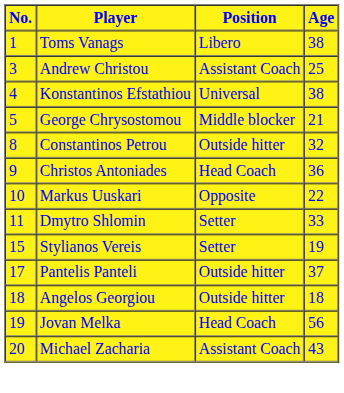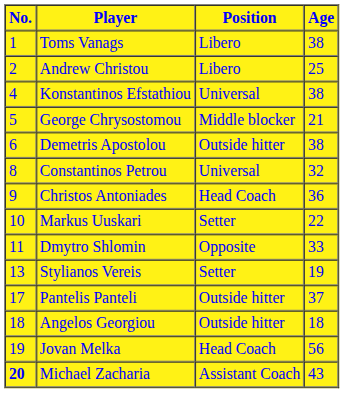(13, 68) 3 -> (13, 68) 2
(250, 68) Assistant Coach -> (220, 68) Libero
+ row: (103, 145)
(242, 145) Outside hitter -> (229, 170) Universal
(227, 196) Opposite -> (217, 221) Setter
(217, 221) Setter -> (227, 247) Opposite
(17, 247) 15 -> (17, 272) 13
(17, 348) normal -> (17, 374) bold
